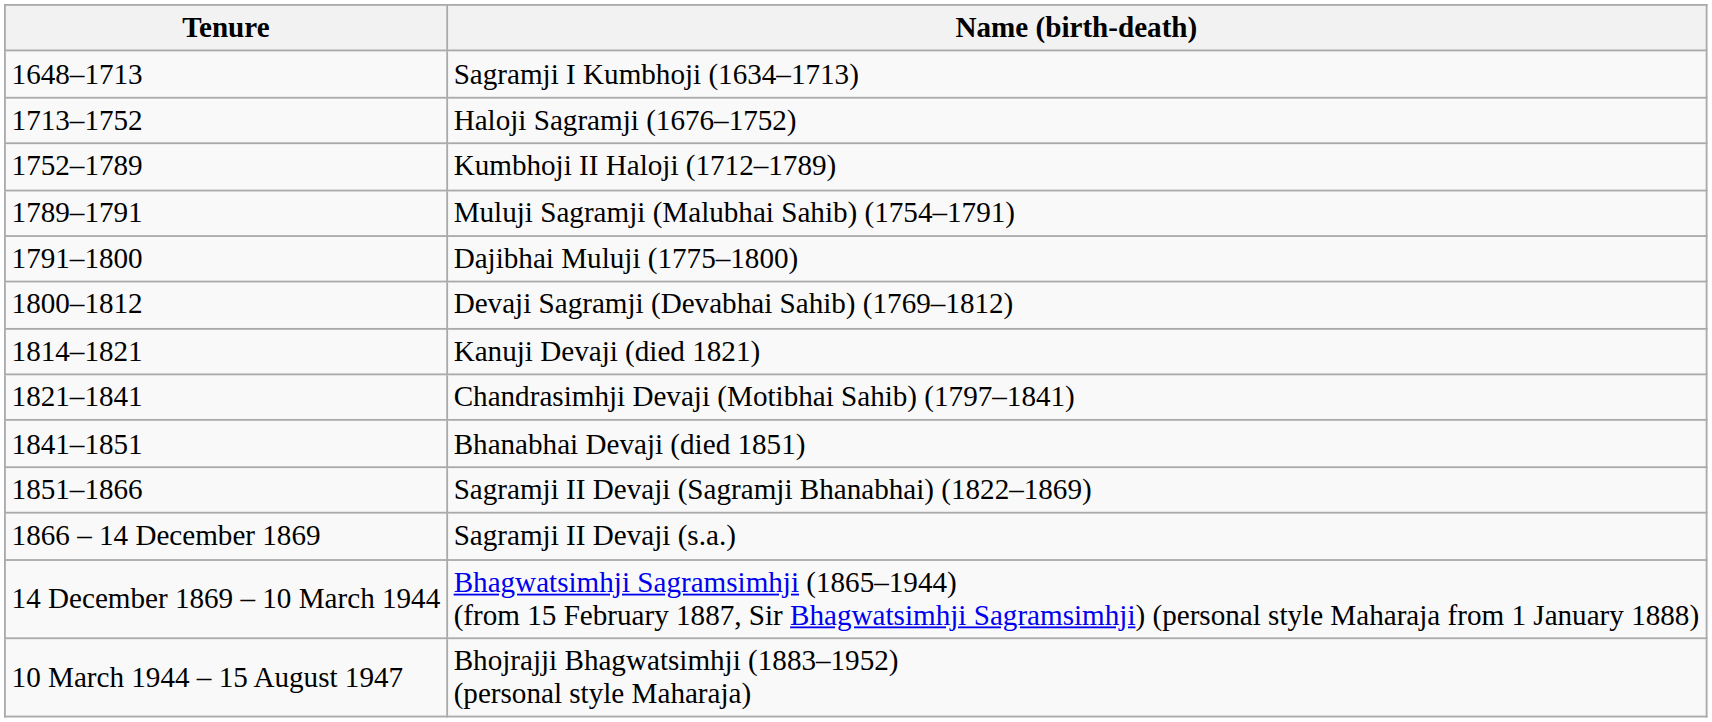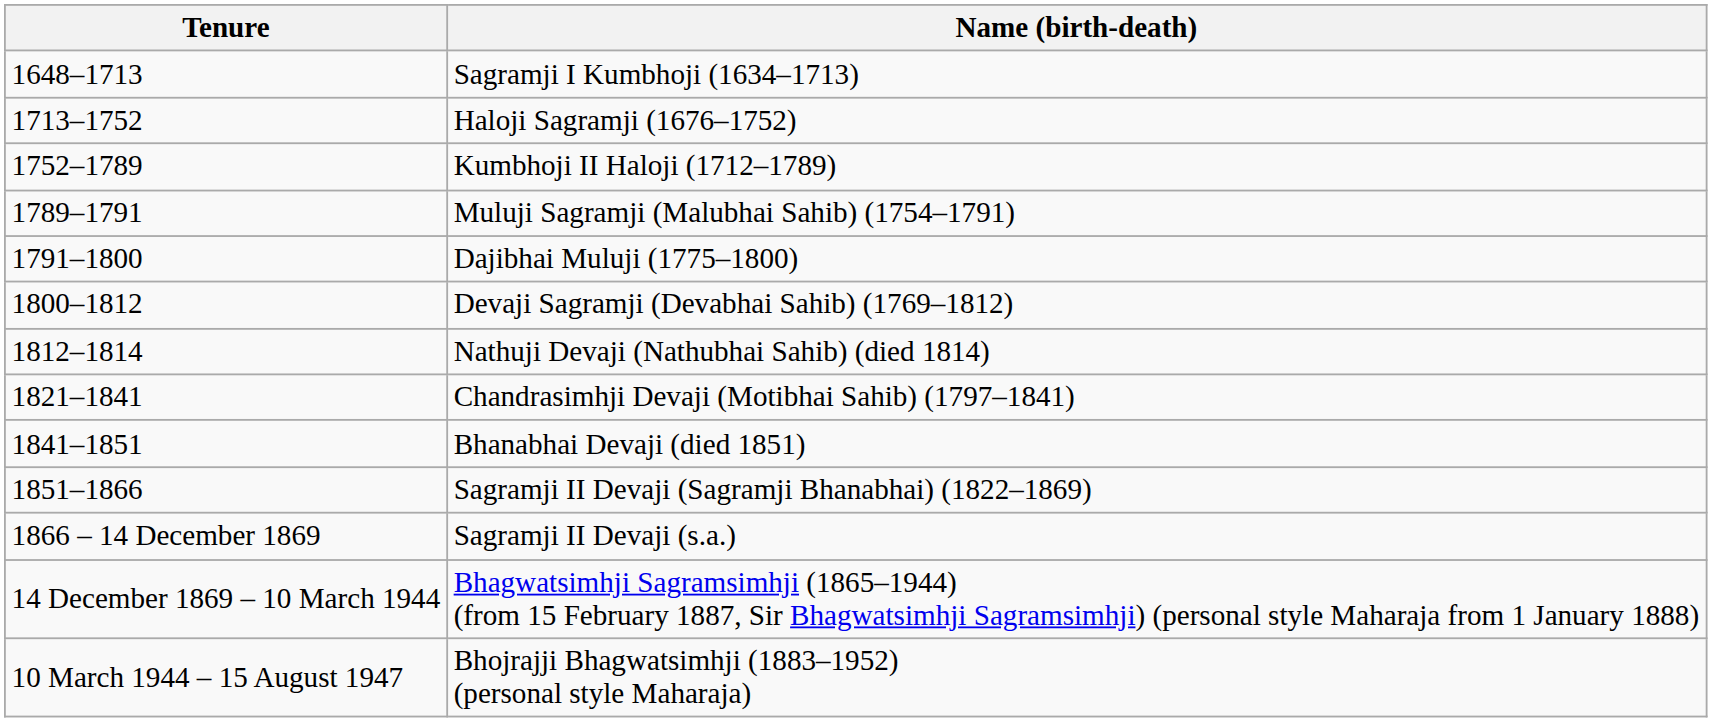+ row: (722, 350)
- row: (607, 350)
